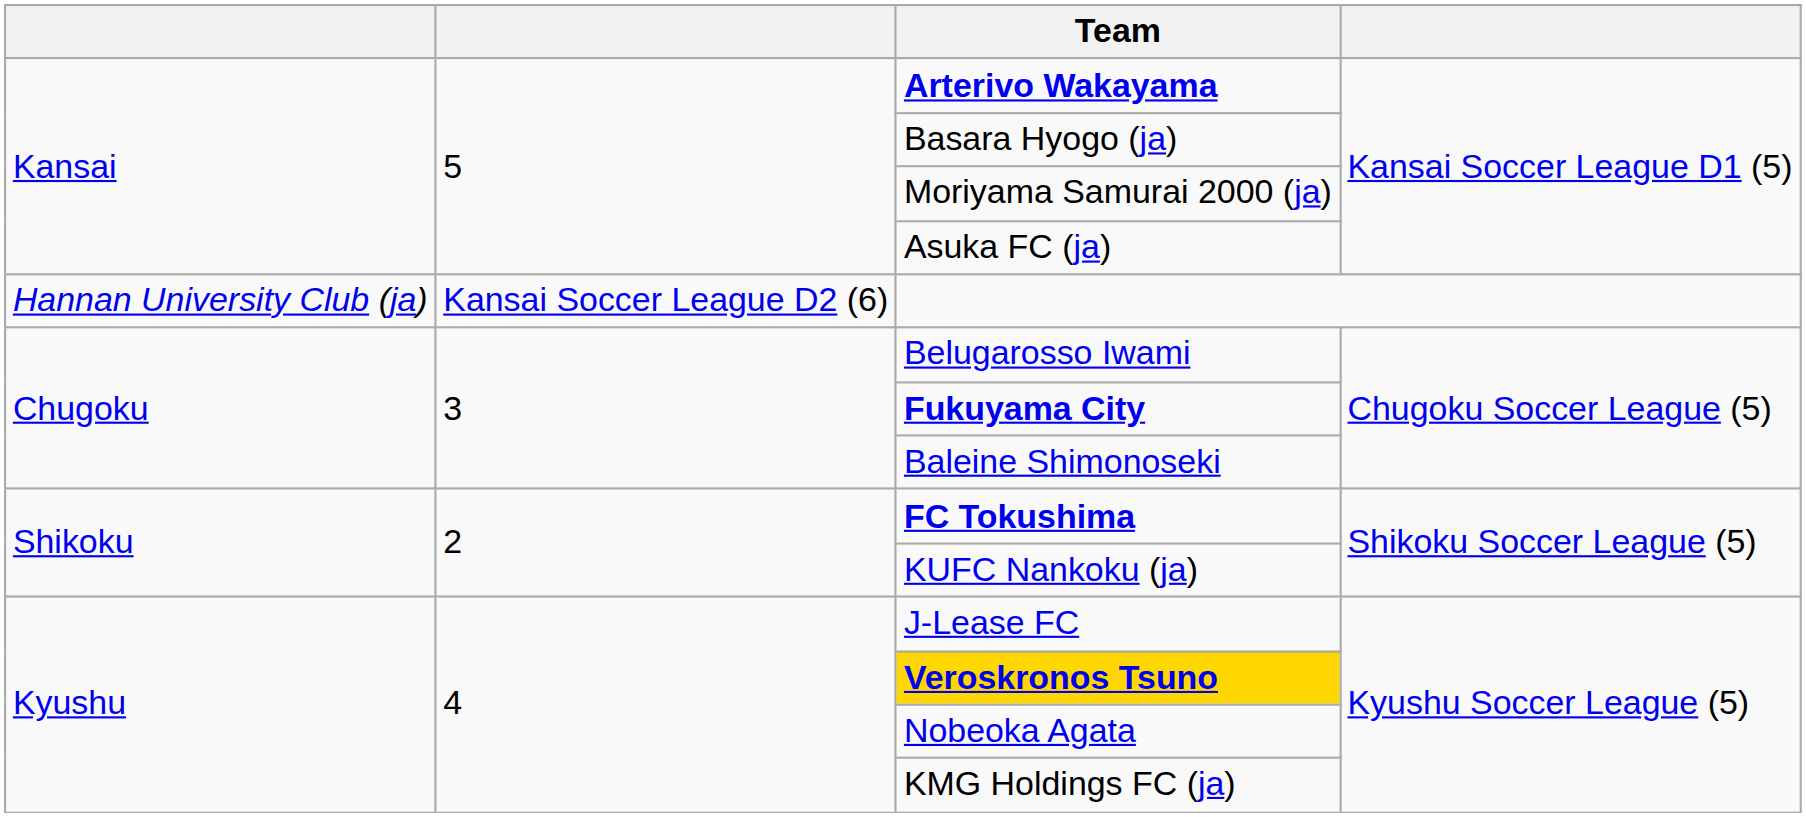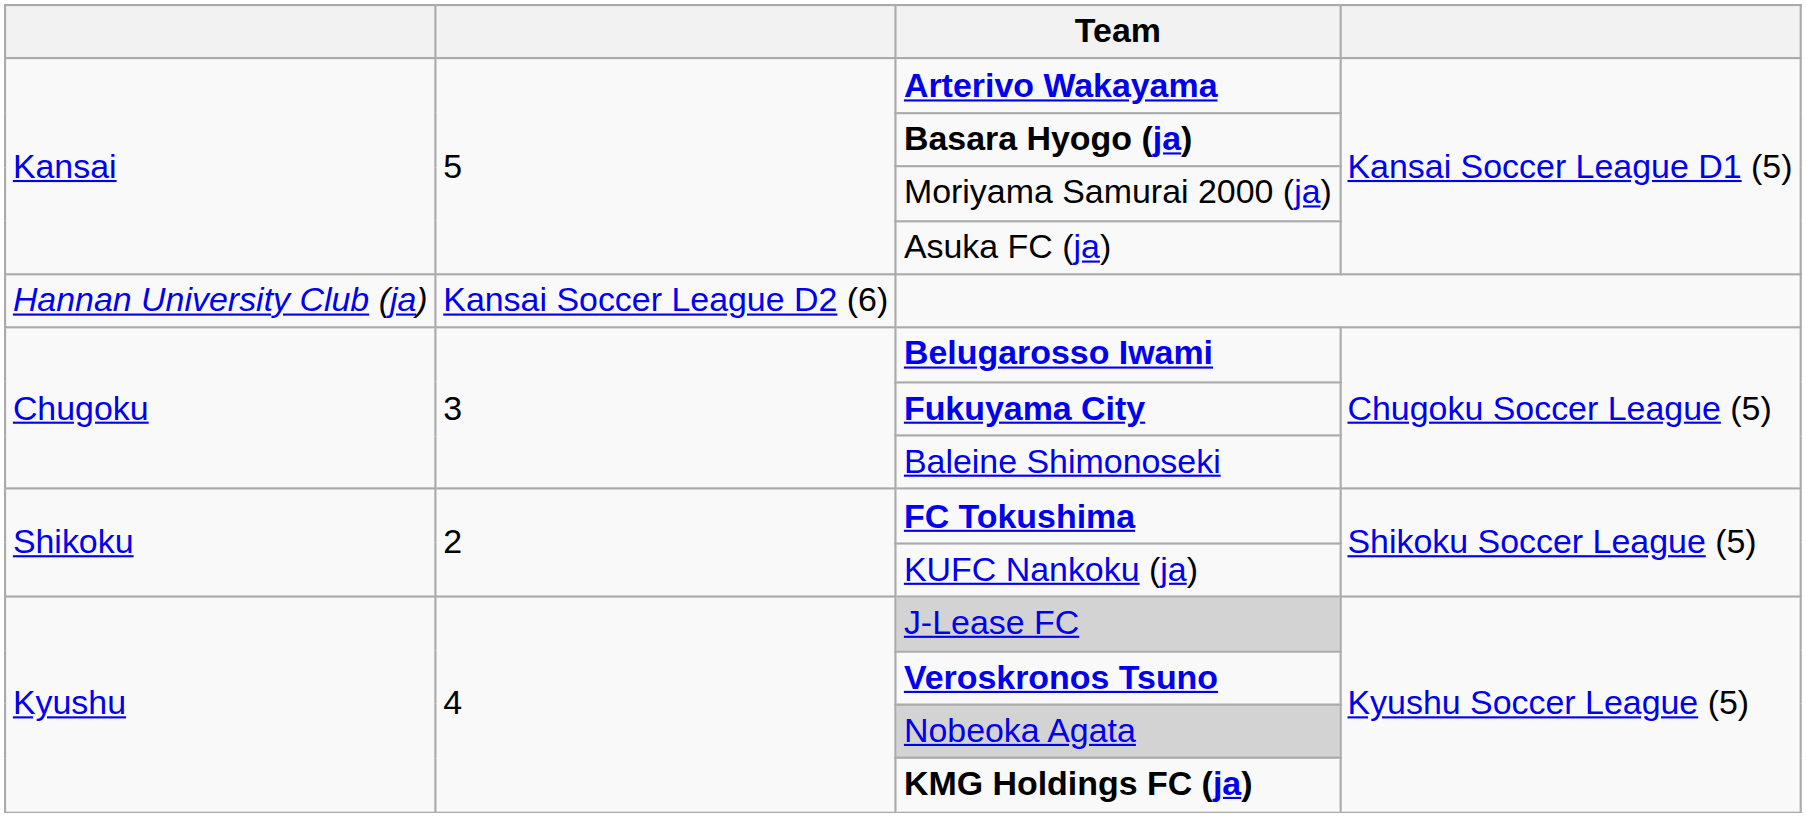(1041, 138) normal -> (1048, 138) bold
(1047, 354) normal -> (1058, 354) bold
(992, 623) no background -> (992, 623) lightgrey background
(1061, 676) gold background -> (1061, 676) no background
(1020, 730) no background -> (1020, 730) lightgrey background
(1070, 784) normal -> (1078, 784) bold
